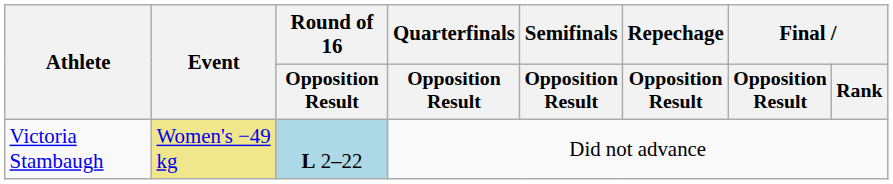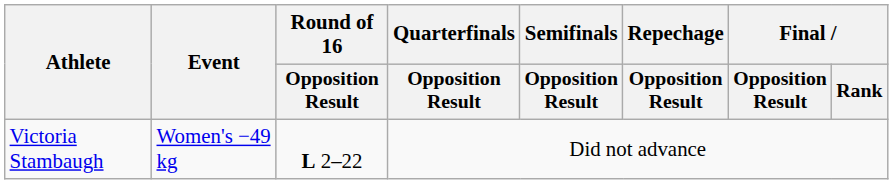(214, 149) khaki background -> (214, 149) no background
(332, 161) lightblue background -> (332, 161) no background
